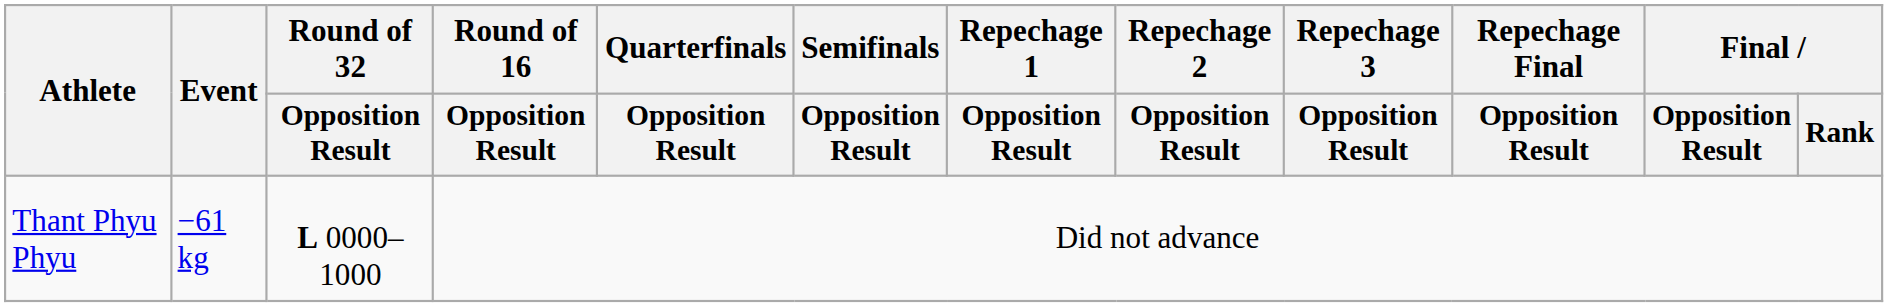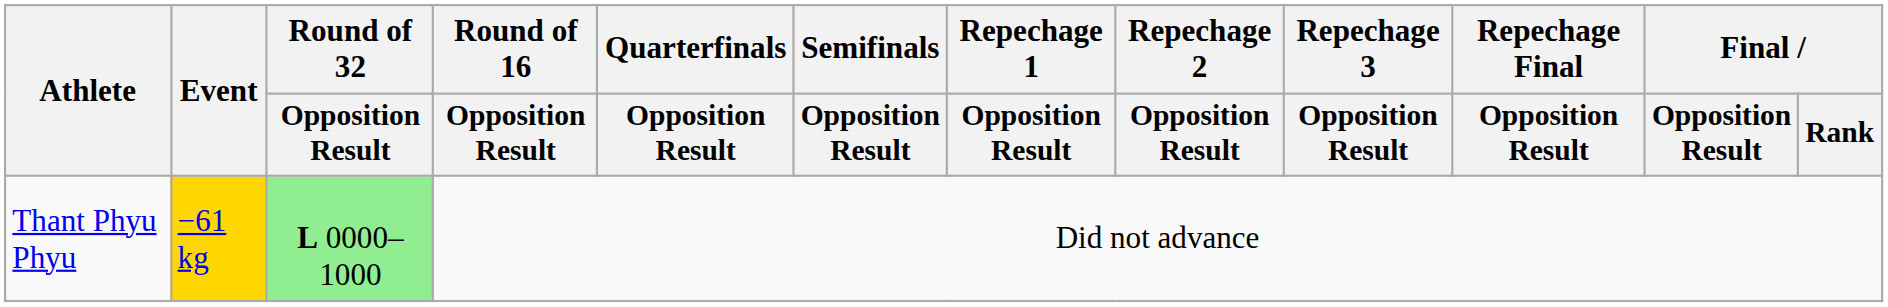(202, 238) no background -> (202, 238) gold background
(350, 256) no background -> (350, 256) lightgreen background
